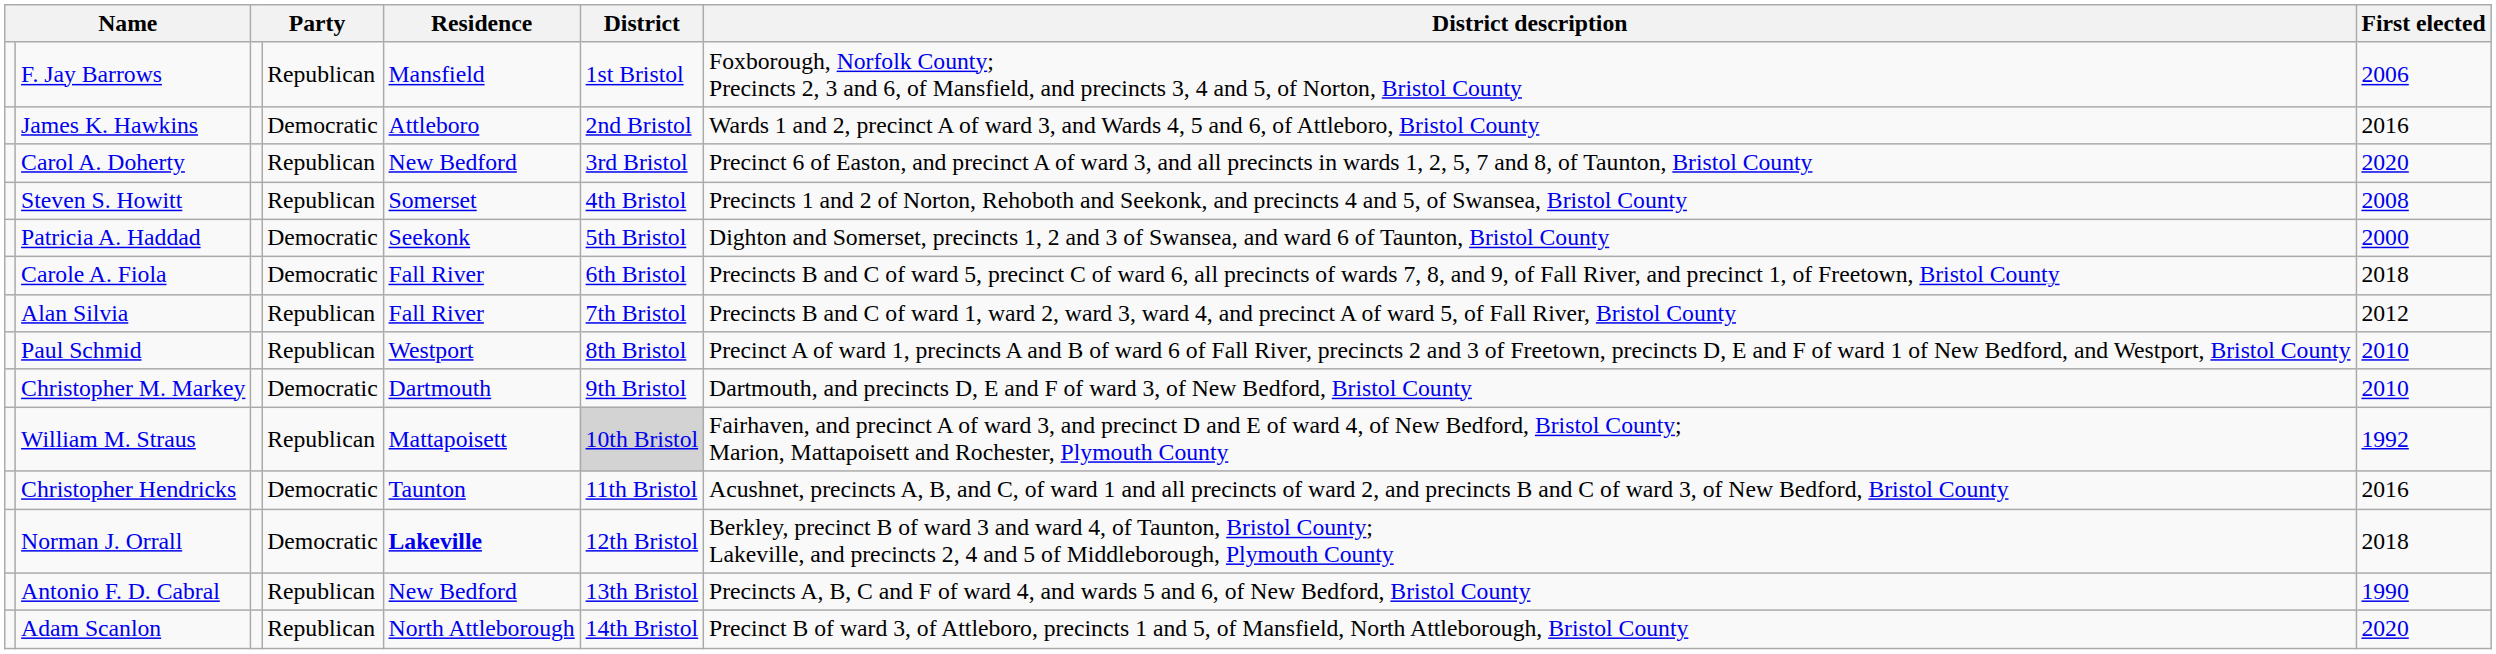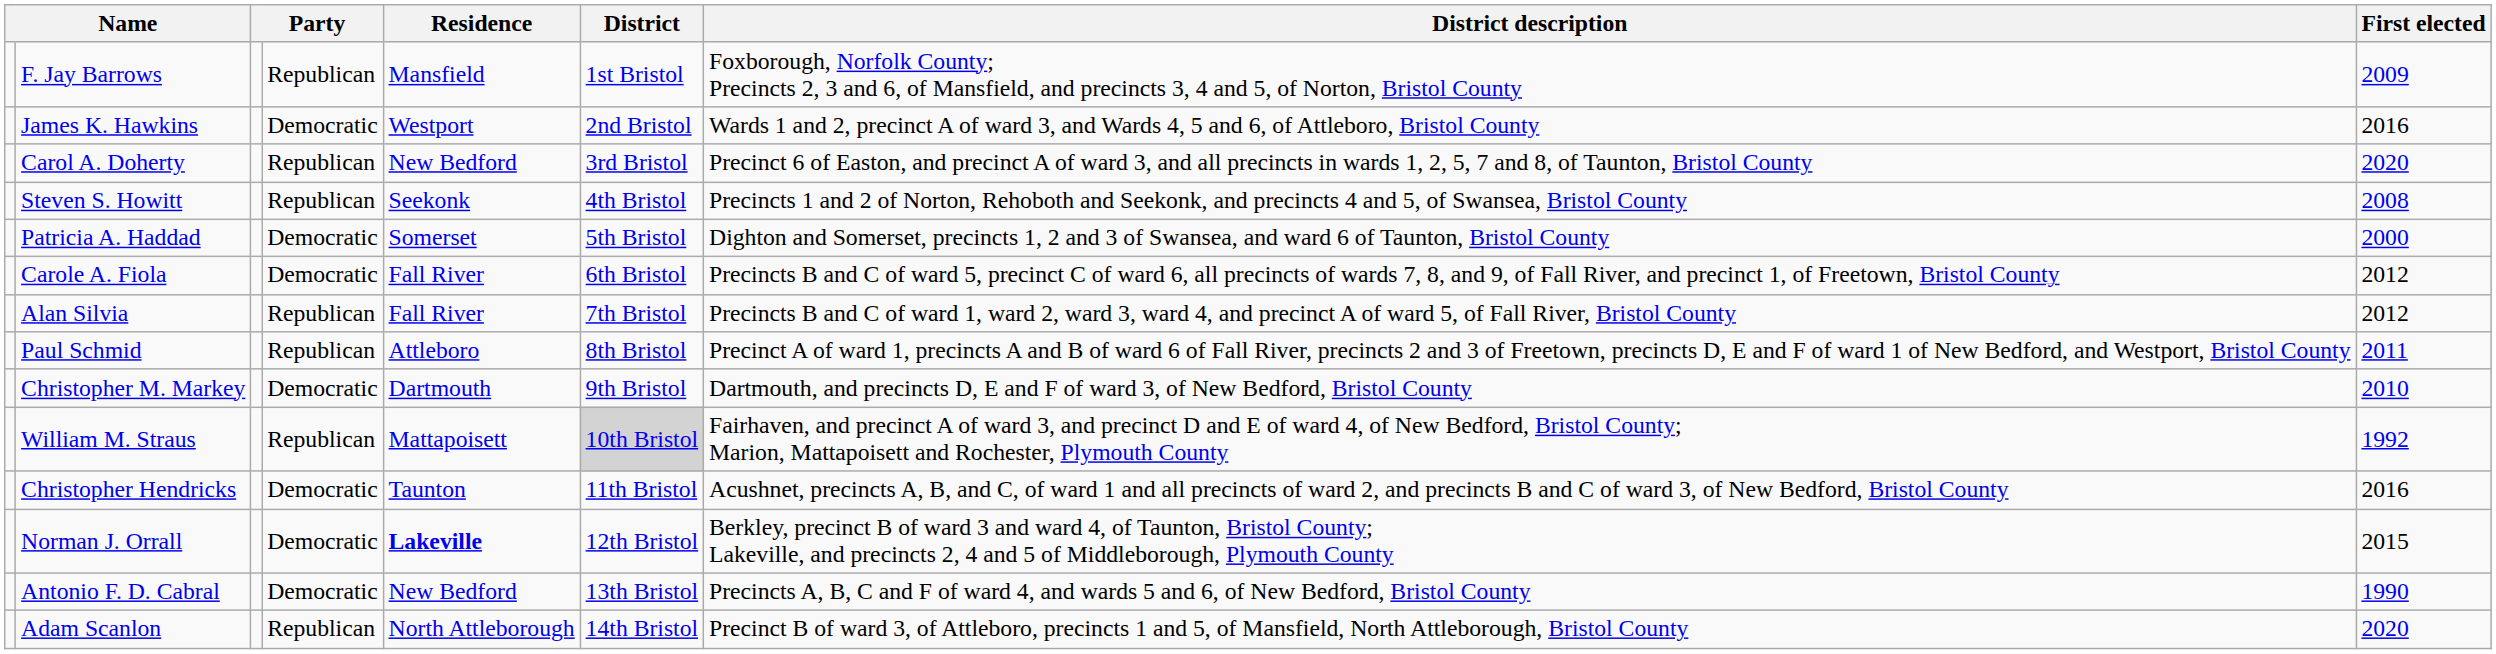(2385, 74) 2006 -> (2385, 74) 2009
(434, 125) Attleboro -> (431, 125) Westport
(433, 200) Somerset -> (429, 200) Seekonk
(429, 237) Seekonk -> (433, 237) Somerset
(2385, 275) 2018 -> (2385, 275) 2012
(431, 350) Westport -> (434, 350) Attleboro
(2385, 350) 2010 -> (2385, 350) 2011
(2385, 540) 2018 -> (2385, 540) 2015
(321, 591) Republican -> (322, 591) Democratic
